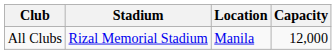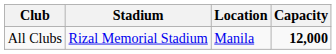(309, 37) normal -> (309, 37) bold
